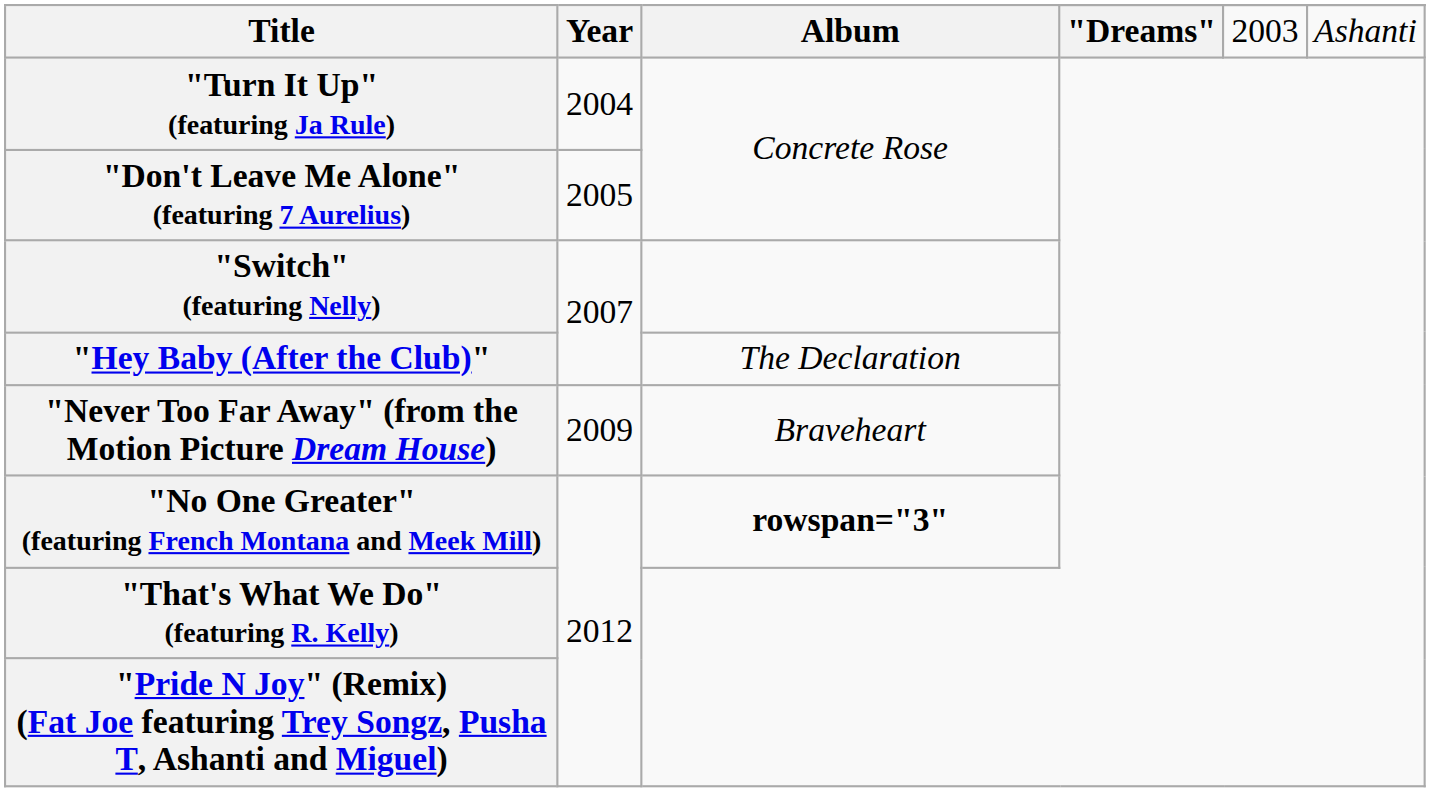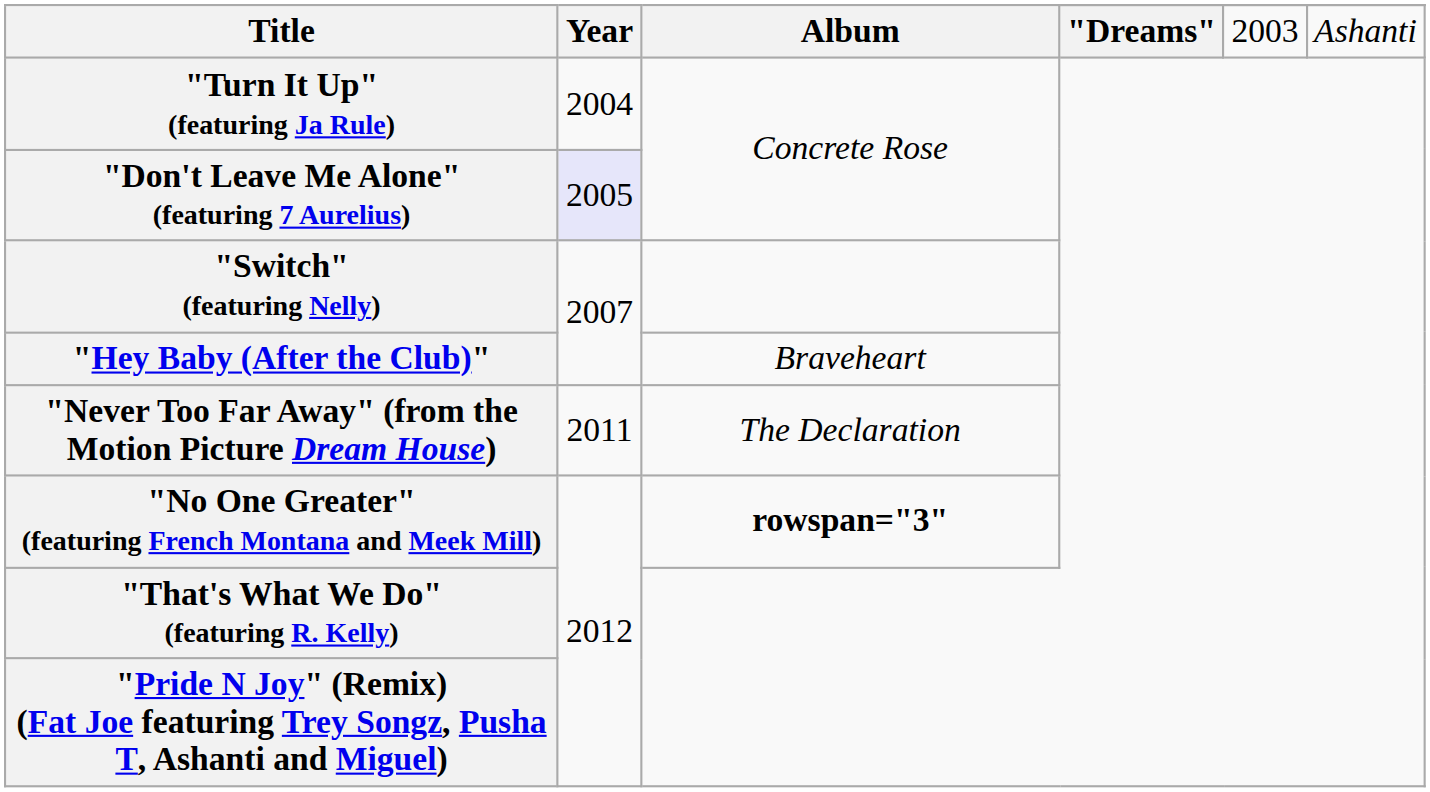(599, 194) no background -> (599, 194) lavender background
(850, 357) The Declaration -> (850, 357) Braveheart
(599, 429) 2009 -> (599, 429) 2011
(850, 429) Braveheart -> (850, 429) The Declaration
